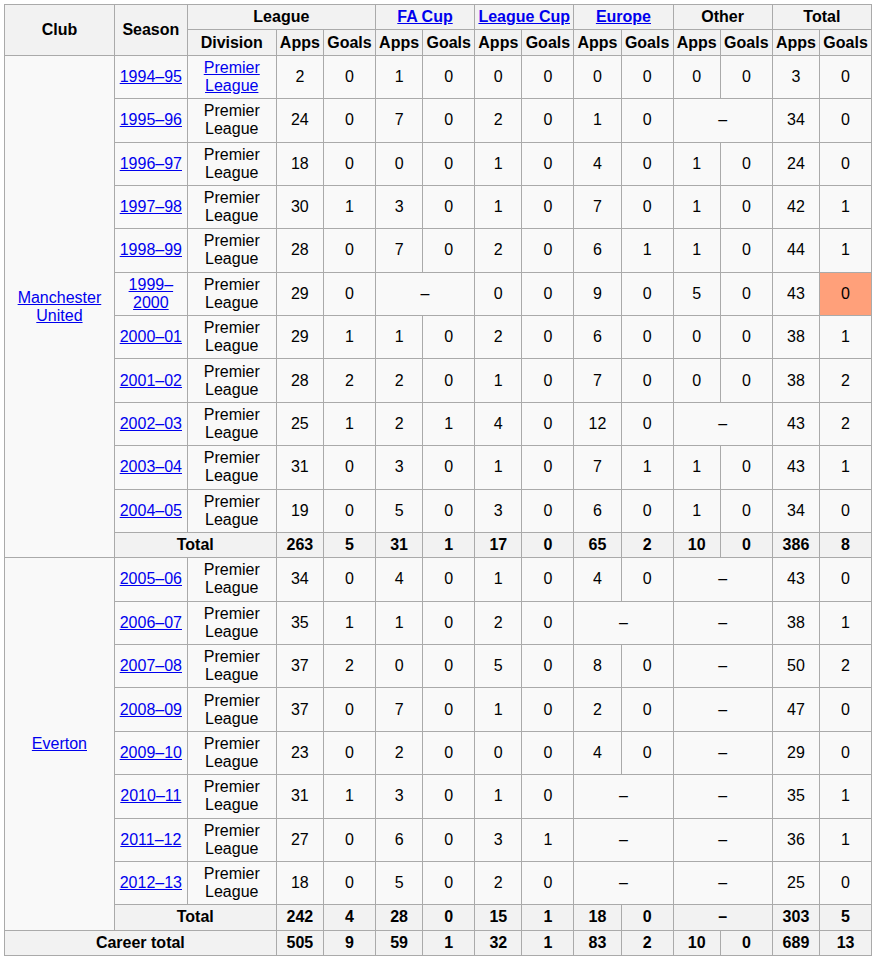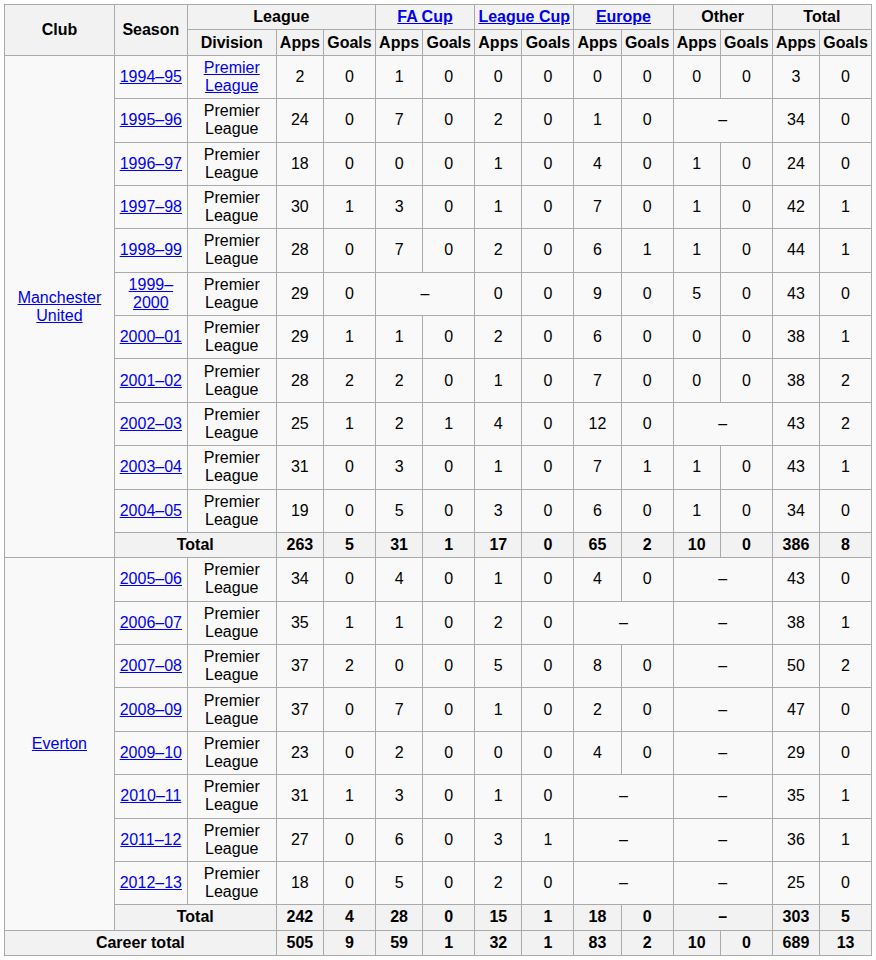(846, 293) lightsalmon background -> (846, 293) no background
